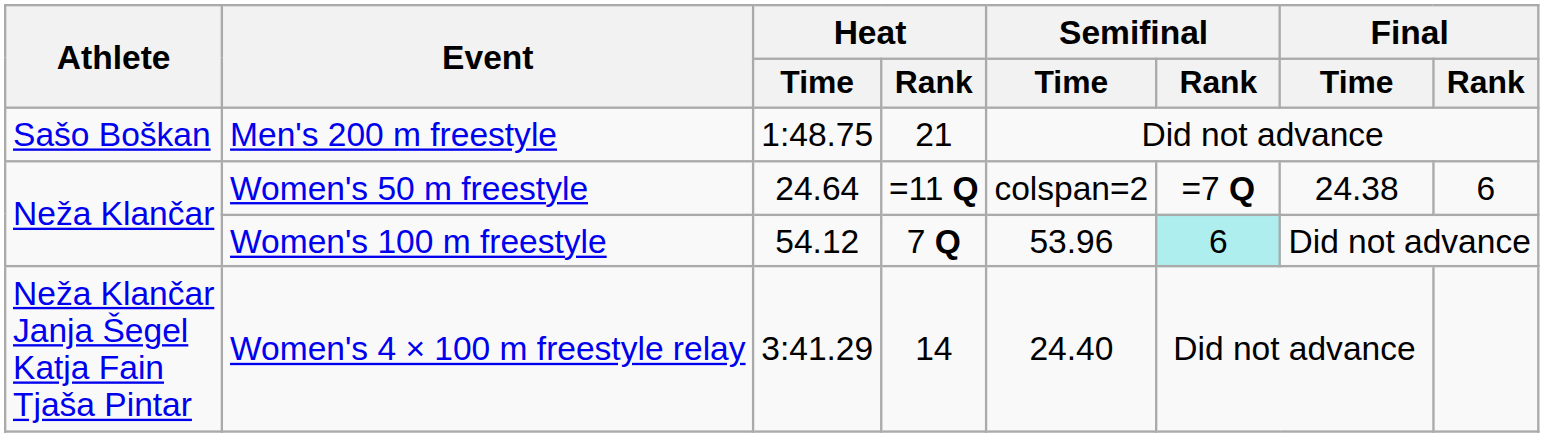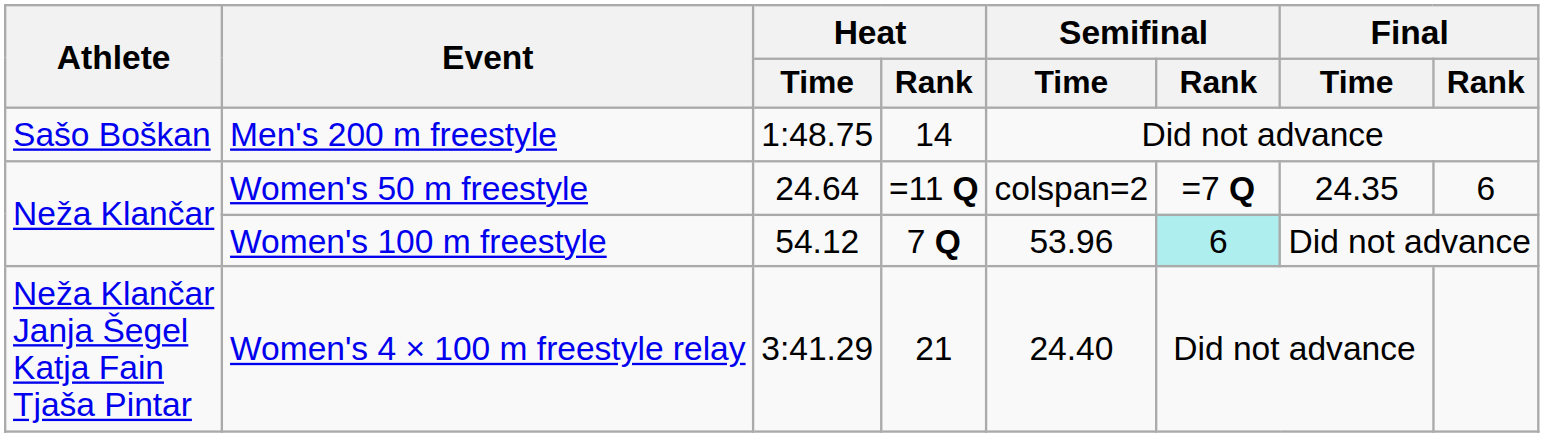(934, 135) 21 -> (934, 135) 14
(1357, 188) 24.38 -> (1357, 188) 24.35
(934, 350) 14 -> (934, 350) 21
